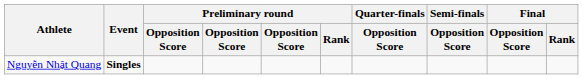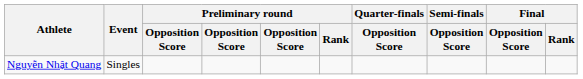(124, 65) bold -> (123, 65) normal
